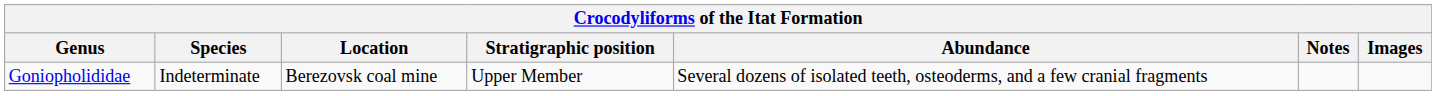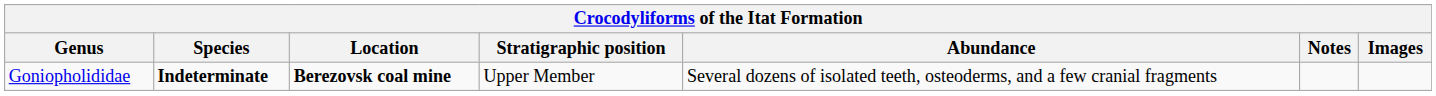(210, 76) normal -> (213, 76) bold
(361, 76) normal -> (372, 76) bold
